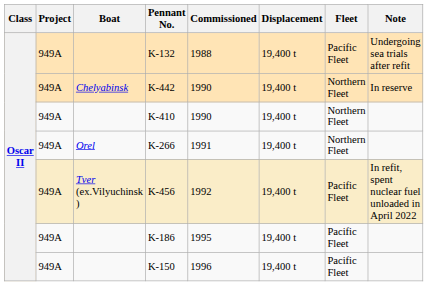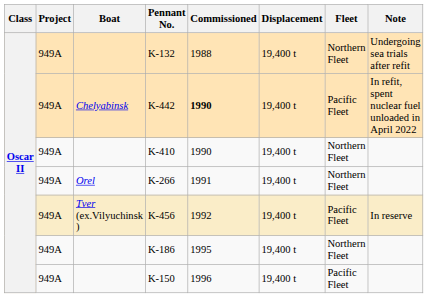(342, 53) Pacific Fleet -> (346, 53) Northern Fleet
(201, 87) normal -> (201, 105) bold
(346, 87) Northern Fleet -> (342, 105) Pacific Fleet
(391, 87) In reserve -> (395, 105) In refit, spent nuclear fuel unloaded in April 2022
(395, 191) In refit, spent nuclear fuel unloaded in April 2022 -> (391, 215) In reserve
(342, 238) Pacific Fleet -> (346, 249) Northern Fleet
